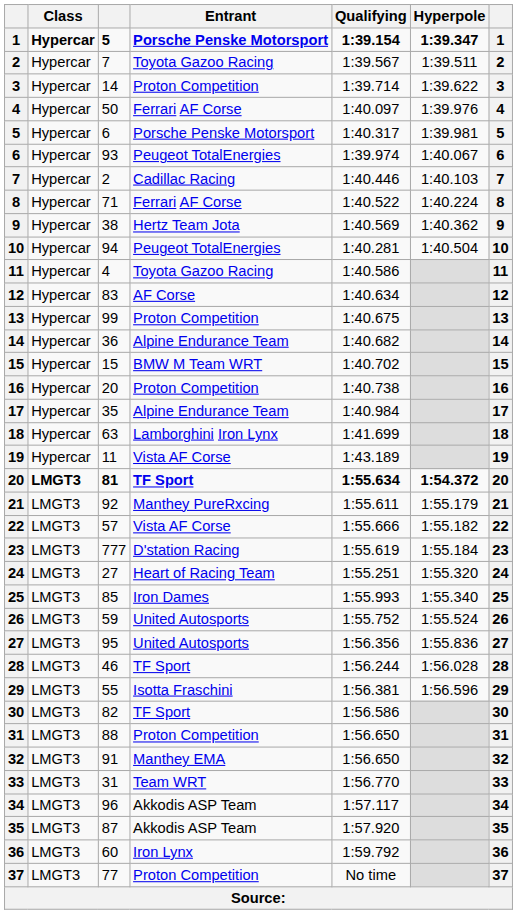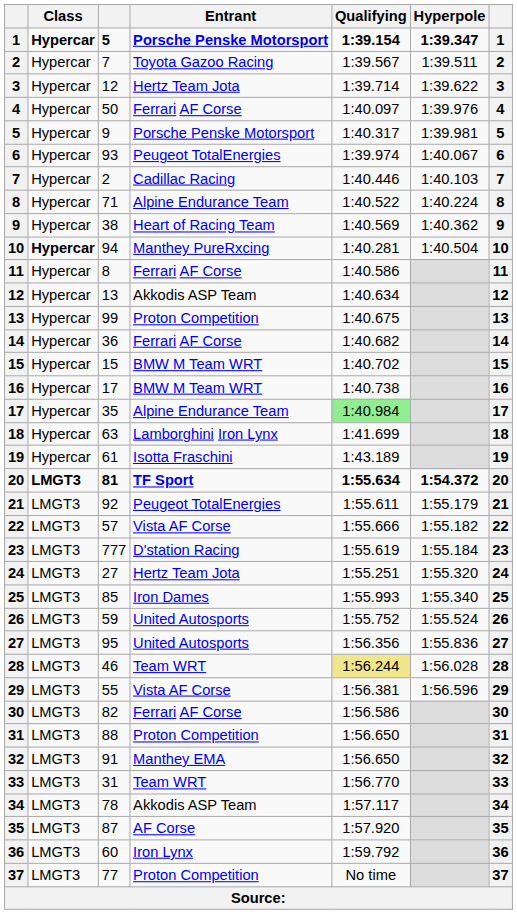(110, 86) 14 -> (110, 86) 12
(196, 86) Proton Competition -> (186, 86) Hertz Team Jota
(106, 133) 6 -> (106, 133) 9
(187, 202) Ferrari AF Corse -> (211, 202) Alpine Endurance Team
(186, 225) Hertz Team Jota -> (204, 225) Heart of Racing Team
(61, 249) normal -> (63, 249) bold
(207, 249) Peugeot TotalEnergies -> (201, 249) Manthey PureRxcing
(106, 272) 4 -> (106, 272) 8
(203, 272) Toyota Gazoo Racing -> (187, 272) Ferrari AF Corse
(110, 295) 83 -> (110, 295) 13
(164, 295) AF Corse -> (195, 295) Akkodis ASP Team
(211, 341) Alpine Endurance Team -> (187, 341) Ferrari AF Corse
(110, 388) 20 -> (110, 388) 17
(196, 388) Proton Competition -> (198, 388) BMW M Team WRT
(371, 411) no background -> (371, 411) lightgreen background
(109, 457) 11 -> (110, 457) 61
(182, 457) Vista AF Corse -> (183, 457) Isotta Fraschini
(201, 504) Manthey PureRxcing -> (207, 504) Peugeot TotalEnergies
(204, 573) Heart of Racing Team -> (186, 573) Hertz Team Jota
(162, 666) TF Sport -> (170, 666) Team WRT
(371, 666) no background -> (371, 666) khaki background
(183, 689) Isotta Fraschini -> (182, 689) Vista AF Corse
(162, 713) TF Sport -> (187, 713) Ferrari AF Corse
(110, 805) 96 -> (110, 805) 78
(195, 829) Akkodis ASP Team -> (164, 829) AF Corse
